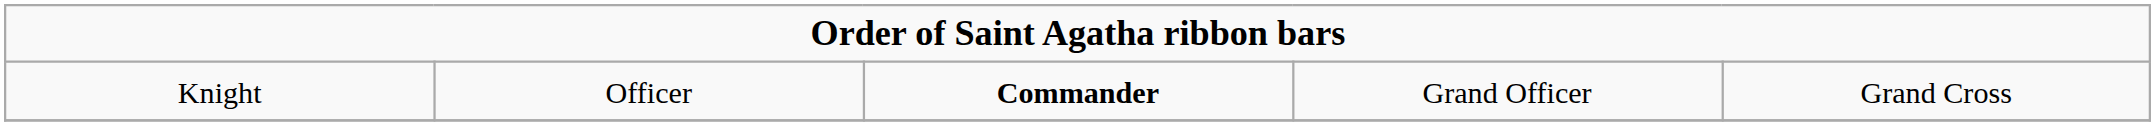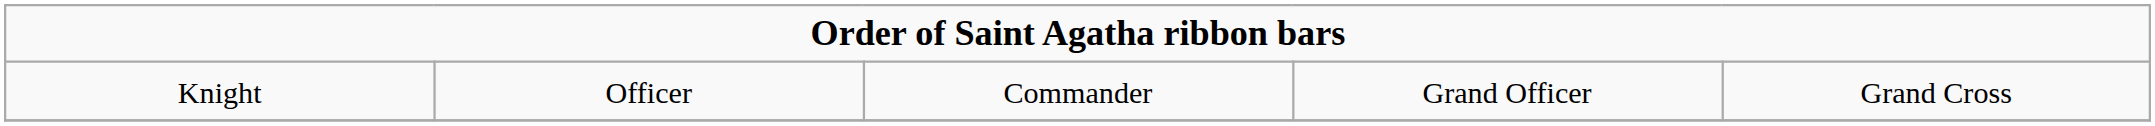(1078, 90) bold -> (1078, 92) normal
